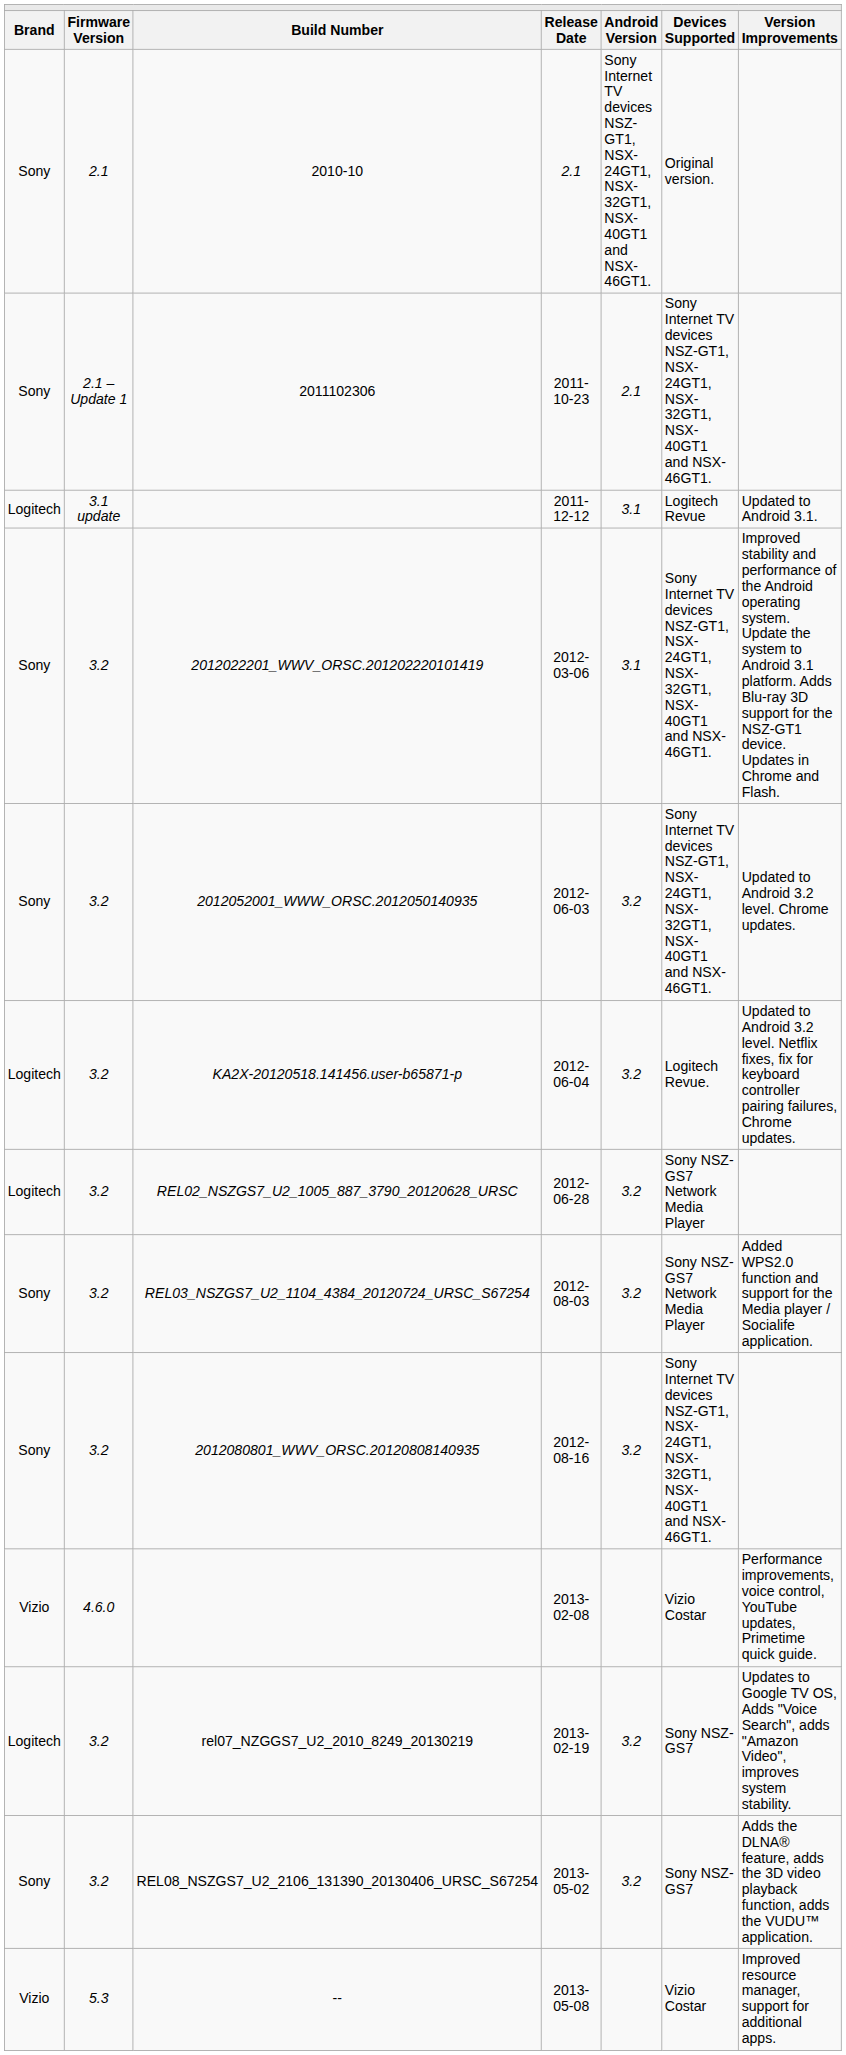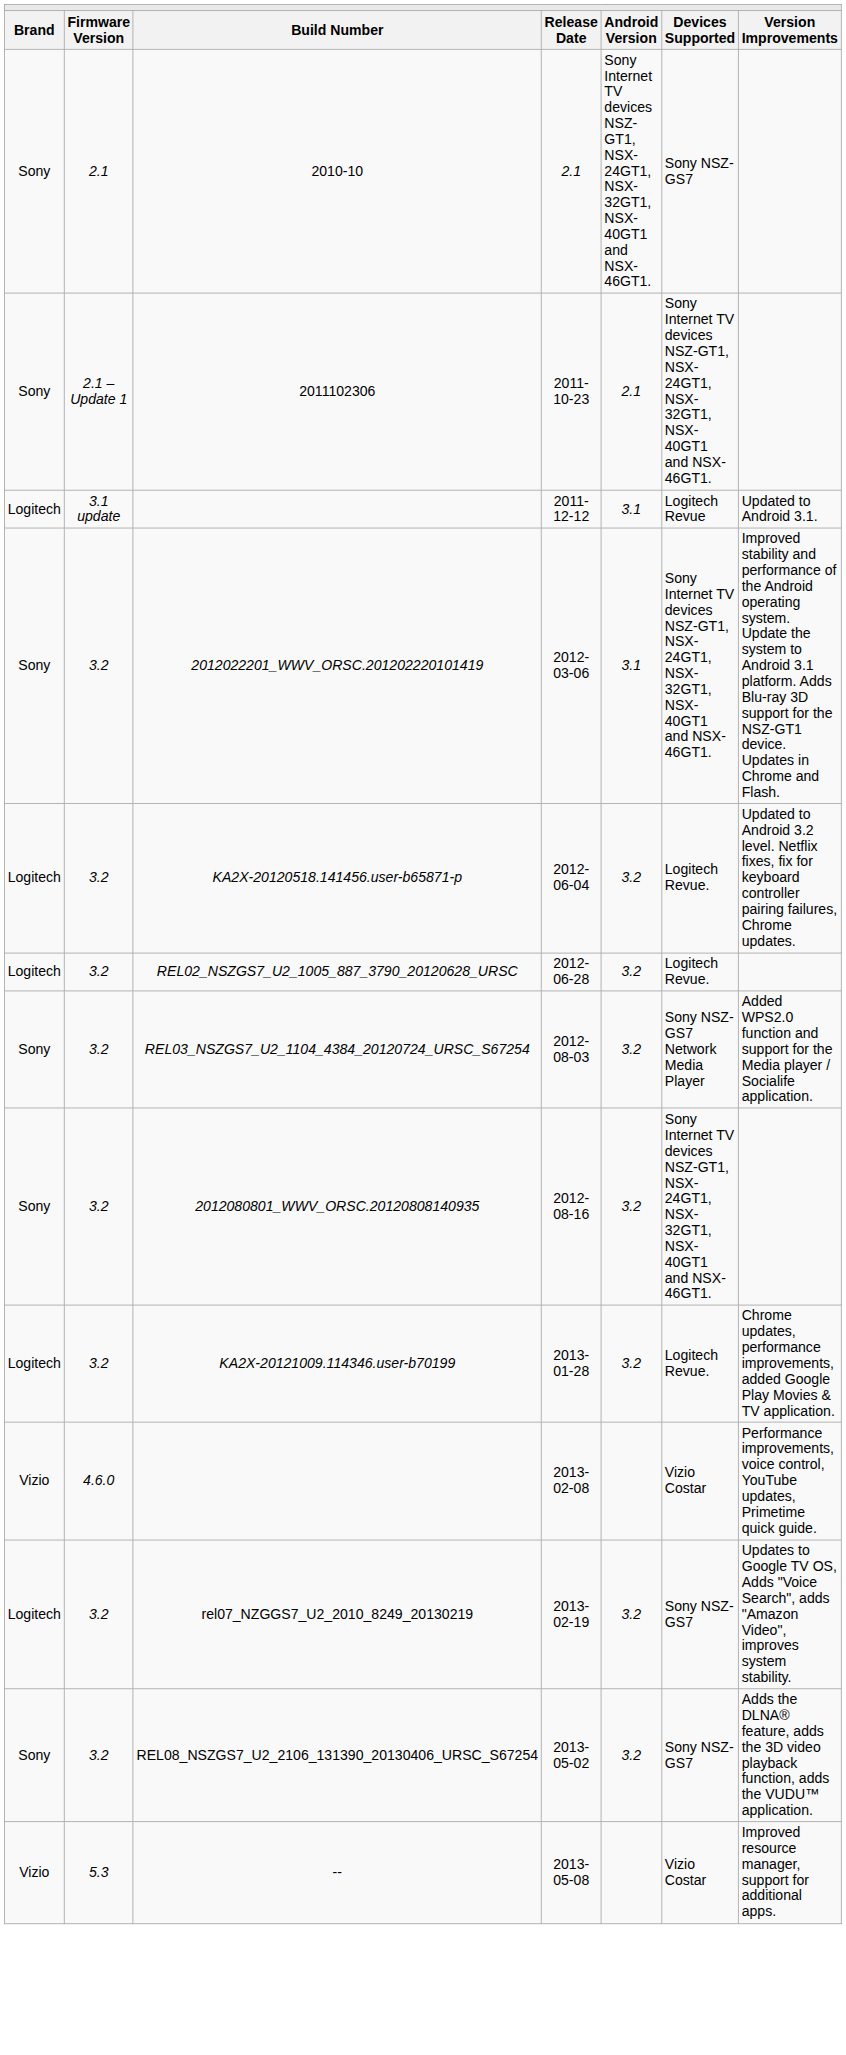(689, 171) Original version. -> (699, 171) Sony NSZ-GS7
- row: (337, 902)
(699, 1192) Sony NSZ-GS7 Network Media Player -> (691, 971) Logitech Revue.
+ row: (337, 1363)
